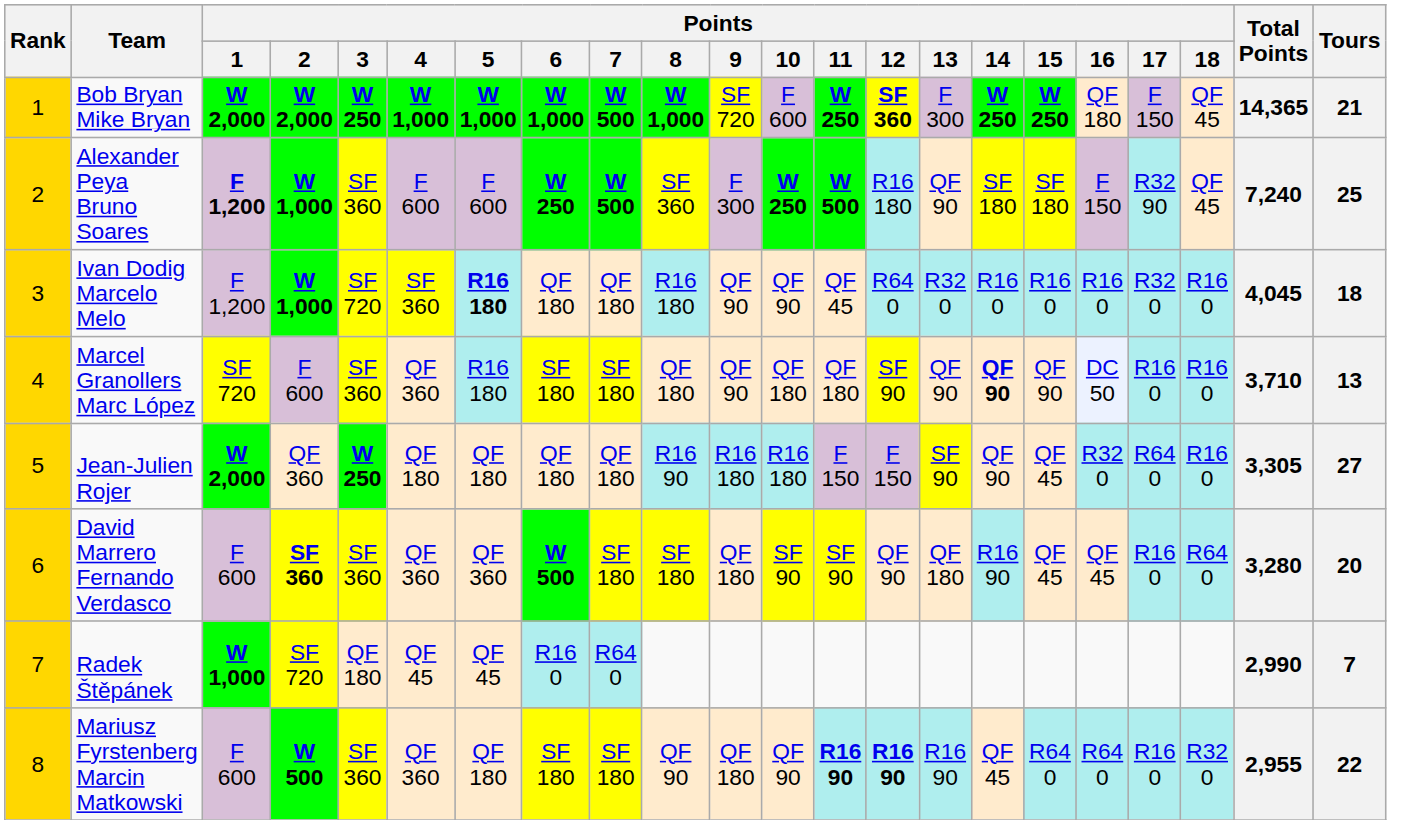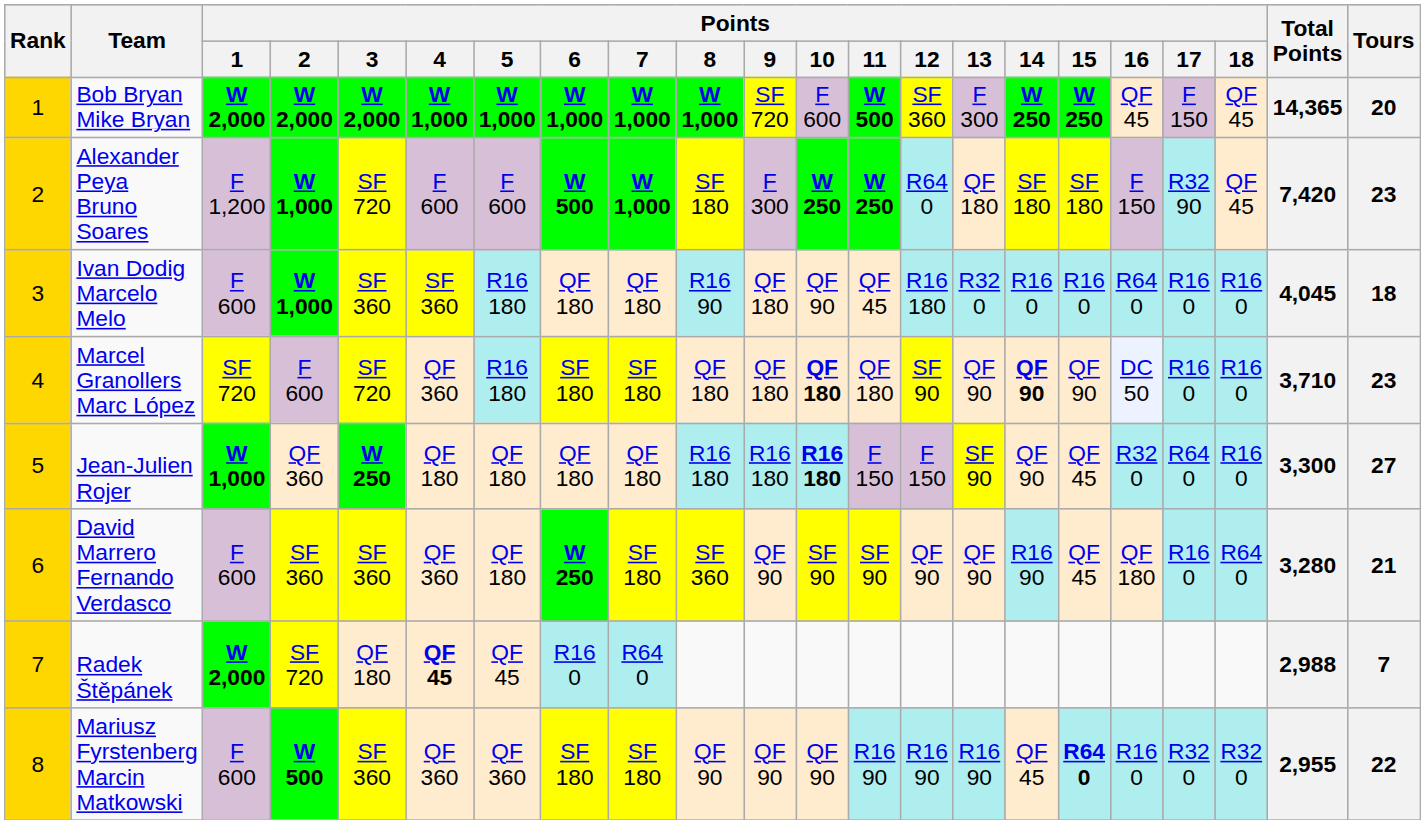(362, 108) W 250 -> (372, 108) W 2,000
(616, 108) W 500 -> (642, 108) W 1,000
(840, 108) W 250 -> (875, 108) W 500
(893, 108) bold -> (927, 108) normal
(1102, 108) QF 180 -> (1137, 108) QF 45
(1350, 108) 21 -> (1384, 108) 20
(237, 194) bold -> (237, 194) normal
(362, 194) SF 360 -> (372, 194) SF 720
(556, 194) W 250 -> (575, 194) W 500
(616, 194) W 500 -> (642, 194) W 1,000
(676, 194) SF 360 -> (710, 194) SF 180
(840, 194) W 500 -> (875, 194) W 250
(893, 194) R16 180 -> (927, 194) R64 0
(945, 194) QF 90 -> (979, 194) QF 180
(1273, 194) 7,240 -> (1308, 194) 7,420
(1350, 194) 25 -> (1384, 194) 23
(237, 293) F 1,200 -> (237, 293) F 600
(362, 293) SF 720 -> (372, 293) SF 360
(488, 293) bold -> (507, 293) normal
(676, 293) R16 180 -> (710, 293) R16 90
(736, 293) QF 90 -> (770, 293) QF 180
(893, 293) R64 0 -> (927, 293) R16 180
(1102, 293) R16 0 -> (1137, 293) R64 0
(1155, 293) R32 0 -> (1189, 293) R16 0
(362, 380) SF 360 -> (372, 380) SF 720
(736, 380) QF 90 -> (770, 380) QF 180
(788, 380) normal -> (822, 380) bold
(1350, 380) 13 -> (1384, 380) 23
(237, 466) W 2,000 -> (237, 466) W 1,000
(676, 466) R16 90 -> (710, 466) R16 180
(788, 466) normal -> (822, 466) bold
(1273, 466) 3,305 -> (1308, 466) 3,300
(304, 565) bold -> (304, 565) normal
(488, 565) QF 360 -> (507, 565) QF 180
(556, 565) W 500 -> (575, 565) W 250
(676, 565) SF 180 -> (710, 565) SF 360
(736, 565) QF 180 -> (770, 565) QF 90
(945, 565) QF 180 -> (979, 565) QF 90
(1102, 565) QF 45 -> (1137, 565) QF 180
(1350, 565) 20 -> (1384, 565) 21
(237, 665) W 1,000 -> (237, 665) W 2,000
(421, 665) normal -> (440, 665) bold
(1273, 665) 2,990 -> (1308, 665) 2,988
(488, 764) QF 180 -> (507, 764) QF 360
(736, 764) QF 180 -> (770, 764) QF 90
(840, 764) bold -> (875, 764) normal
(893, 764) bold -> (927, 764) normal
(1050, 764) normal -> (1084, 764) bold
(1102, 764) R64 0 -> (1137, 764) R16 0
(1155, 764) R16 0 -> (1189, 764) R32 0
